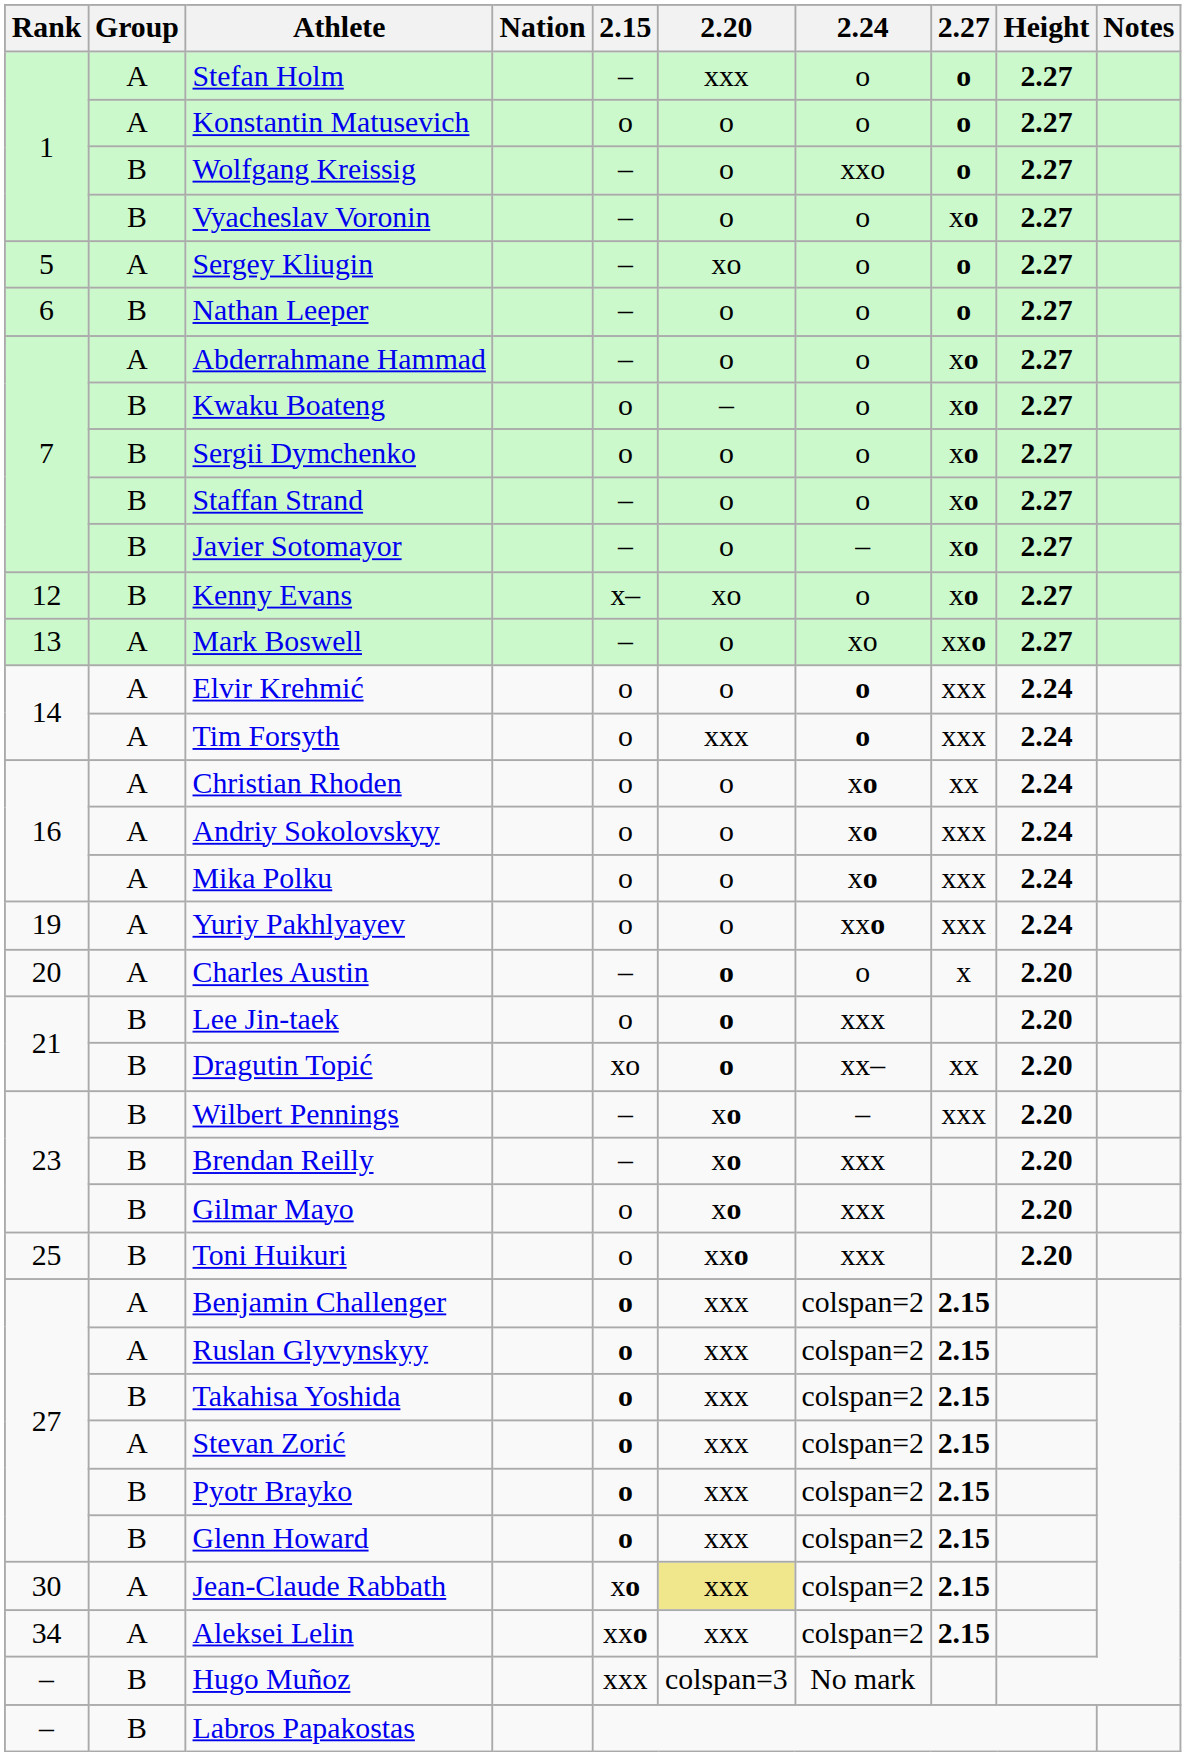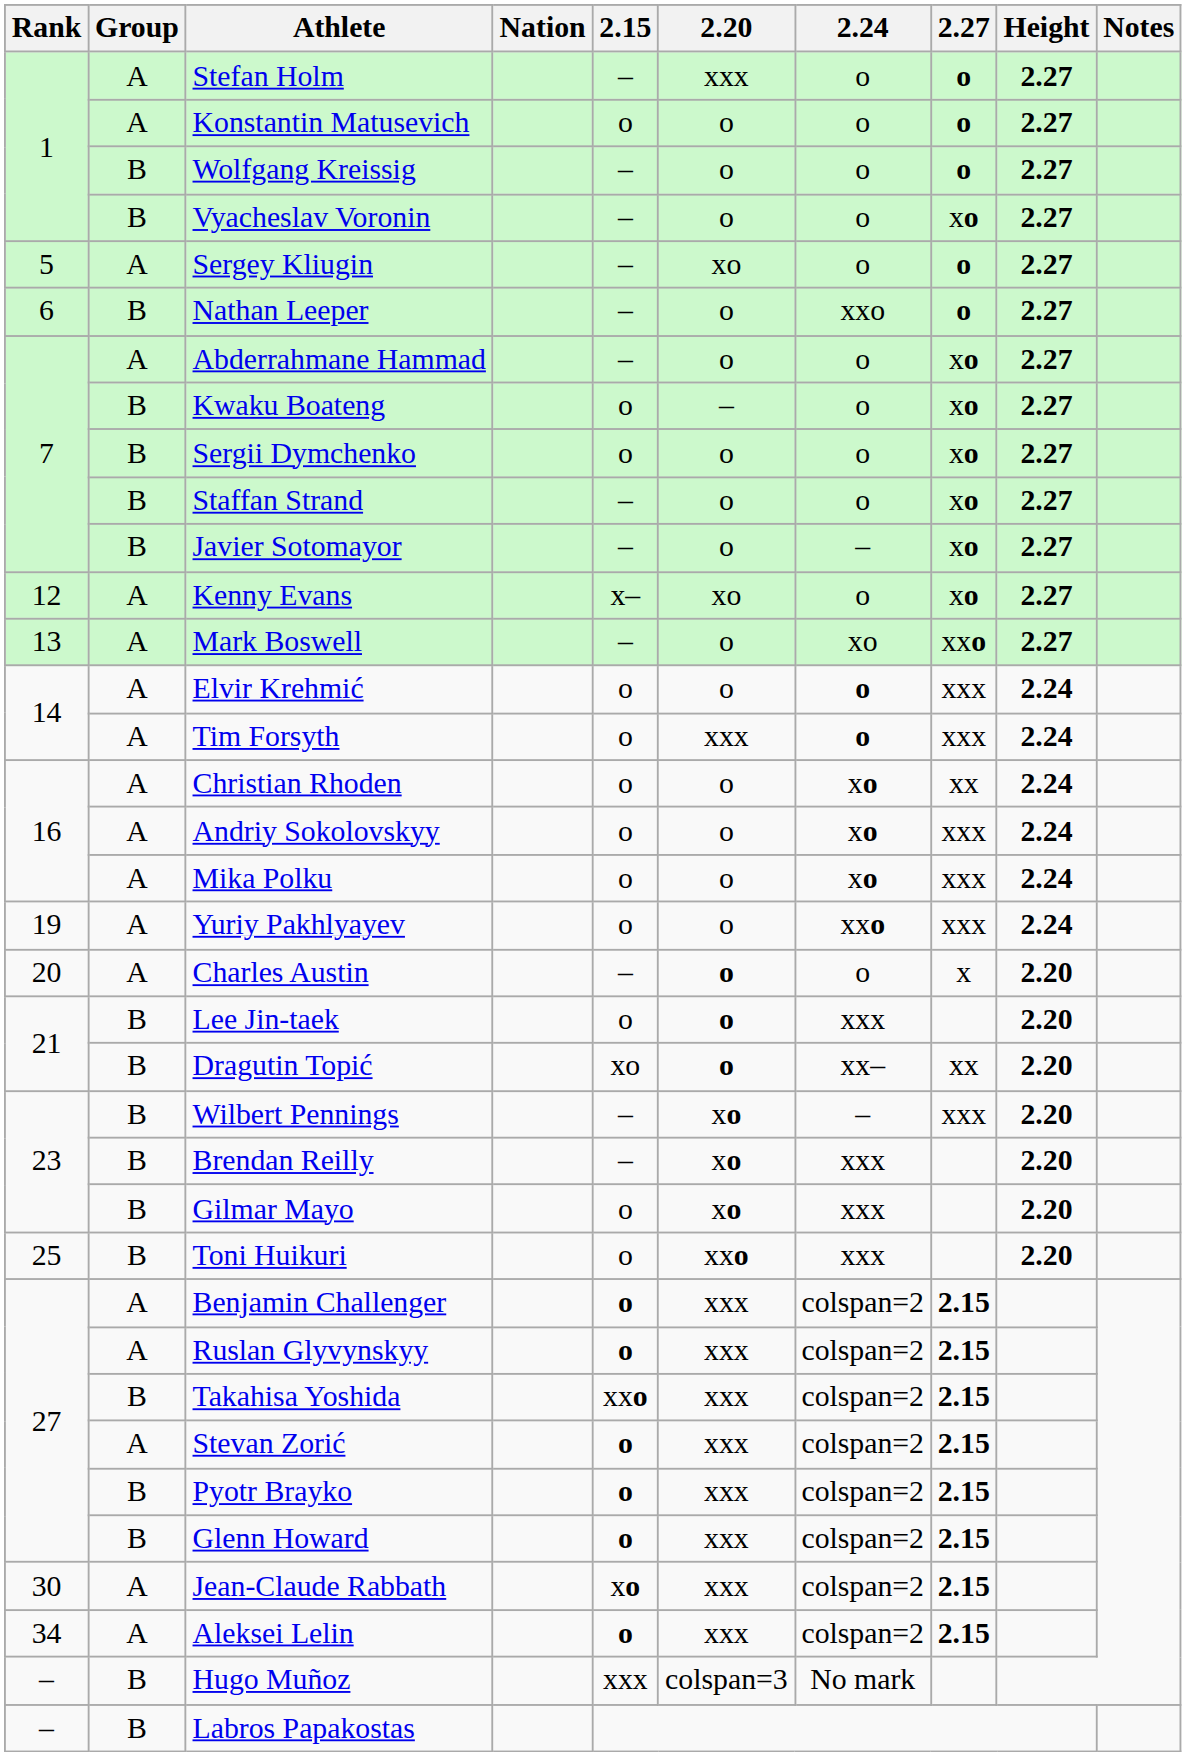(863, 169) xxo -> (863, 169) o
(863, 311) o -> (863, 311) xxo
(137, 594) B -> (137, 594) A
(625, 1396) o -> (625, 1396) xxo
(726, 1585) khaki background -> (726, 1585) no background
(625, 1632) xxo -> (625, 1632) o
